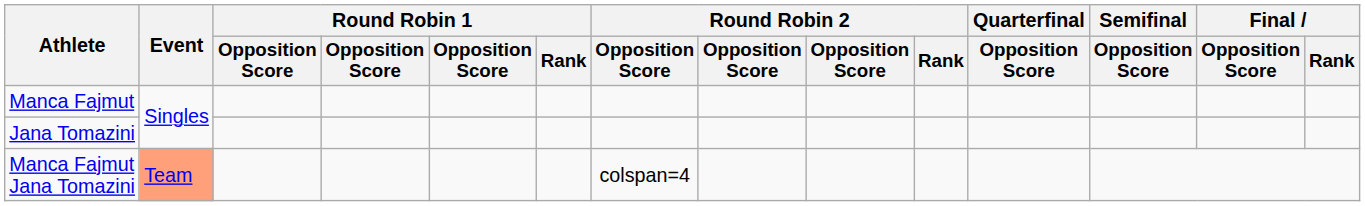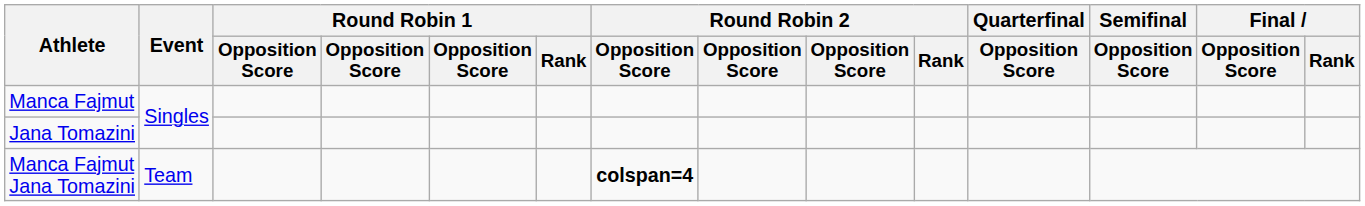(168, 175) lightsalmon background -> (168, 175) no background
(645, 175) normal -> (645, 175) bold
